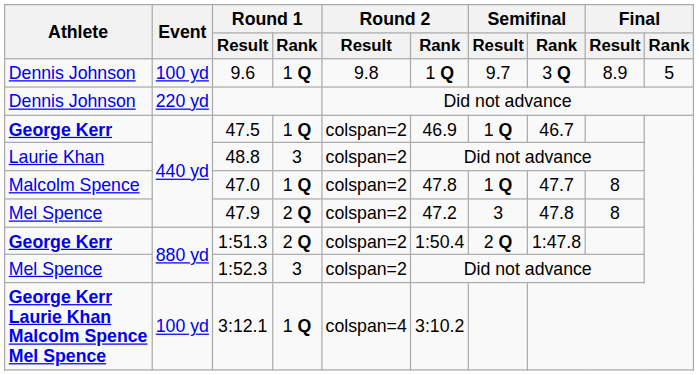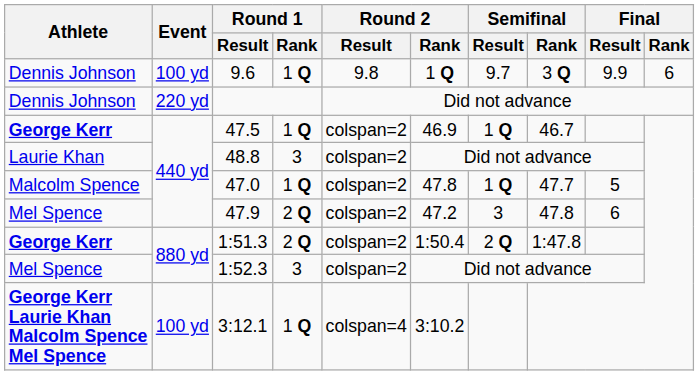(615, 73) 8.9 -> (615, 73) 9.9
(669, 73) 5 -> (669, 73) 6
(615, 185) 8 -> (615, 185) 5
(615, 213) 8 -> (615, 213) 6
